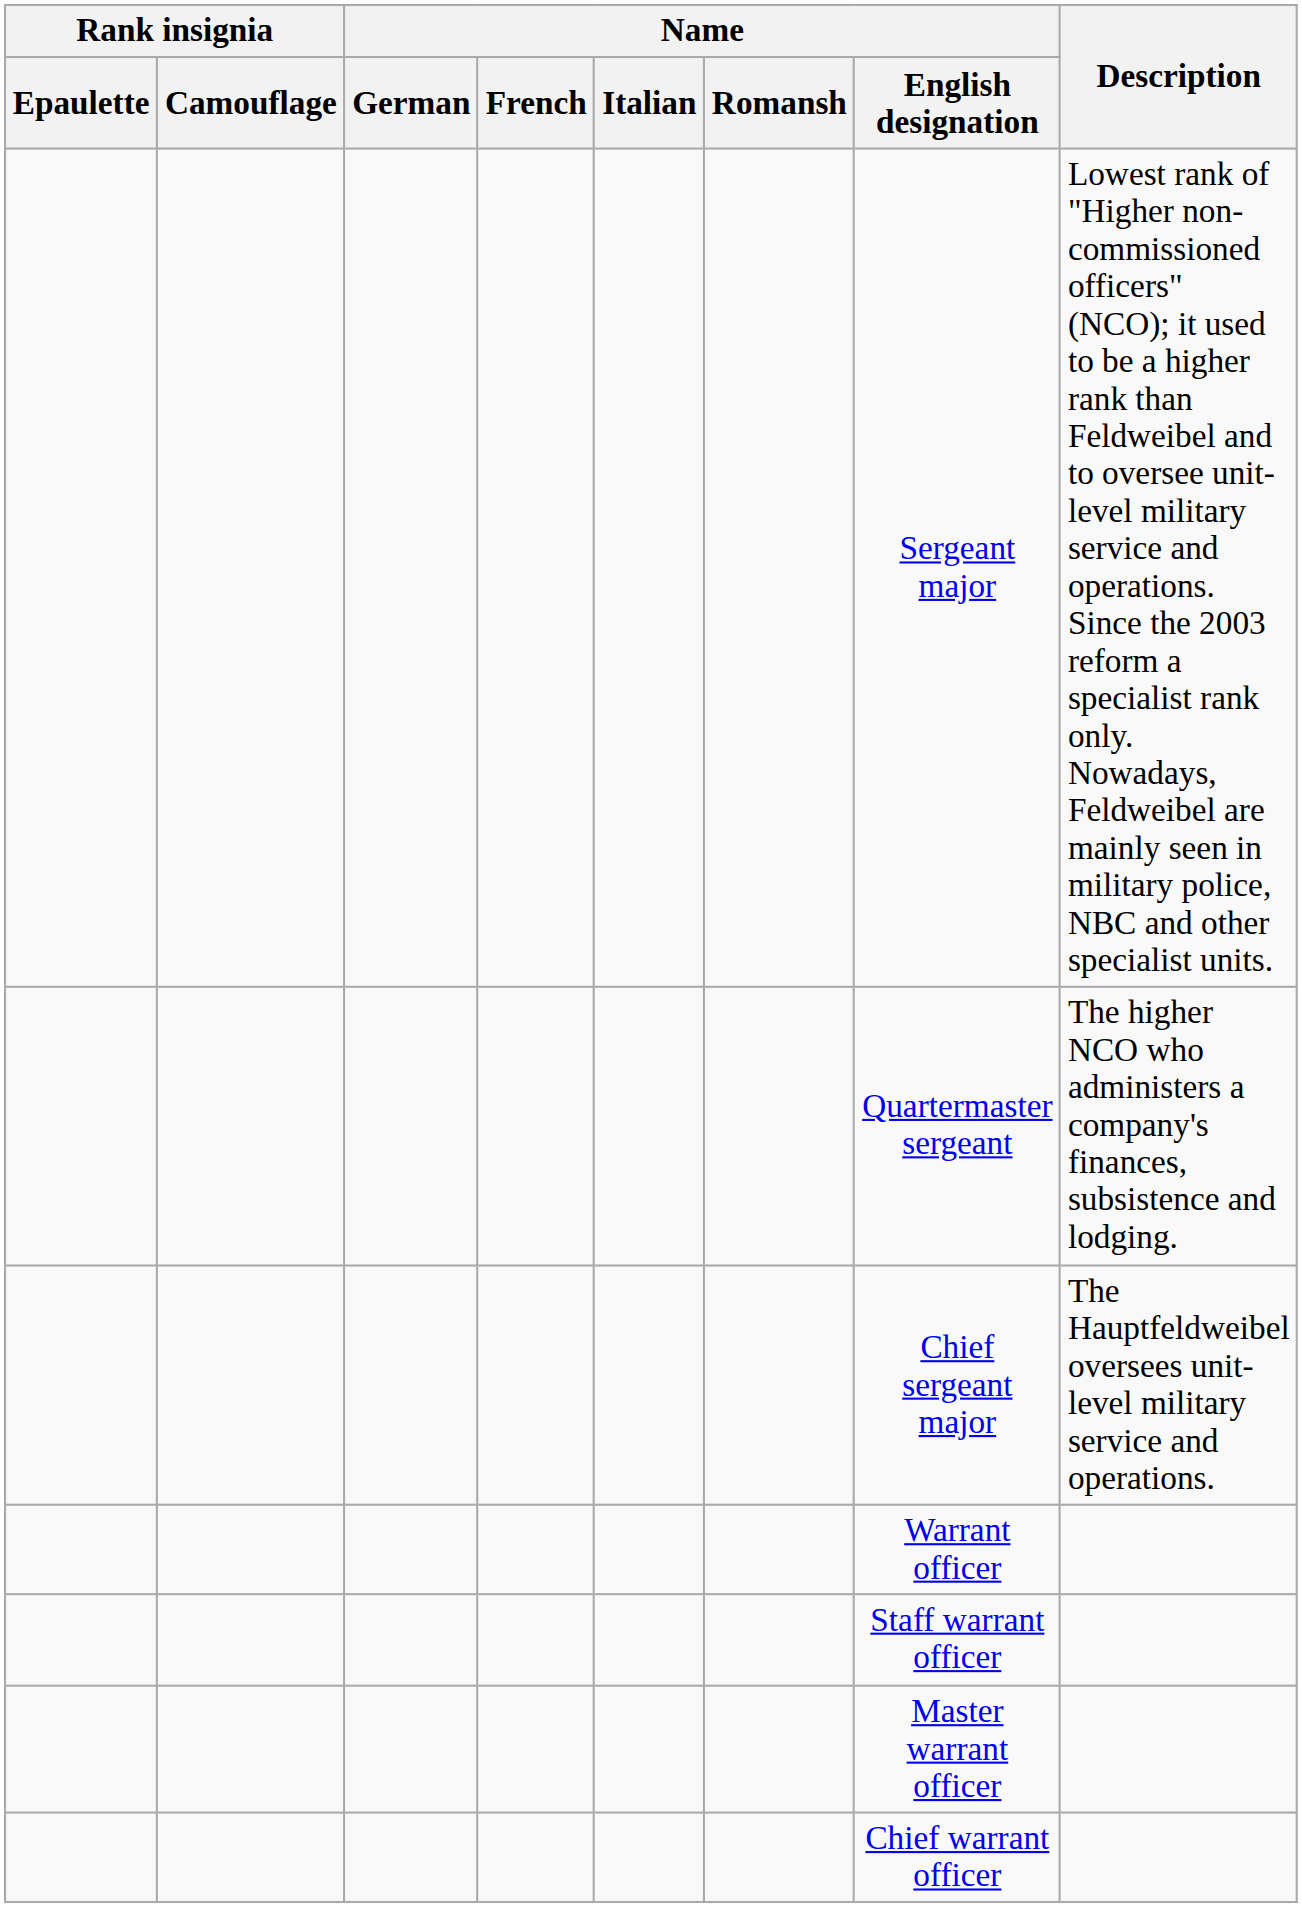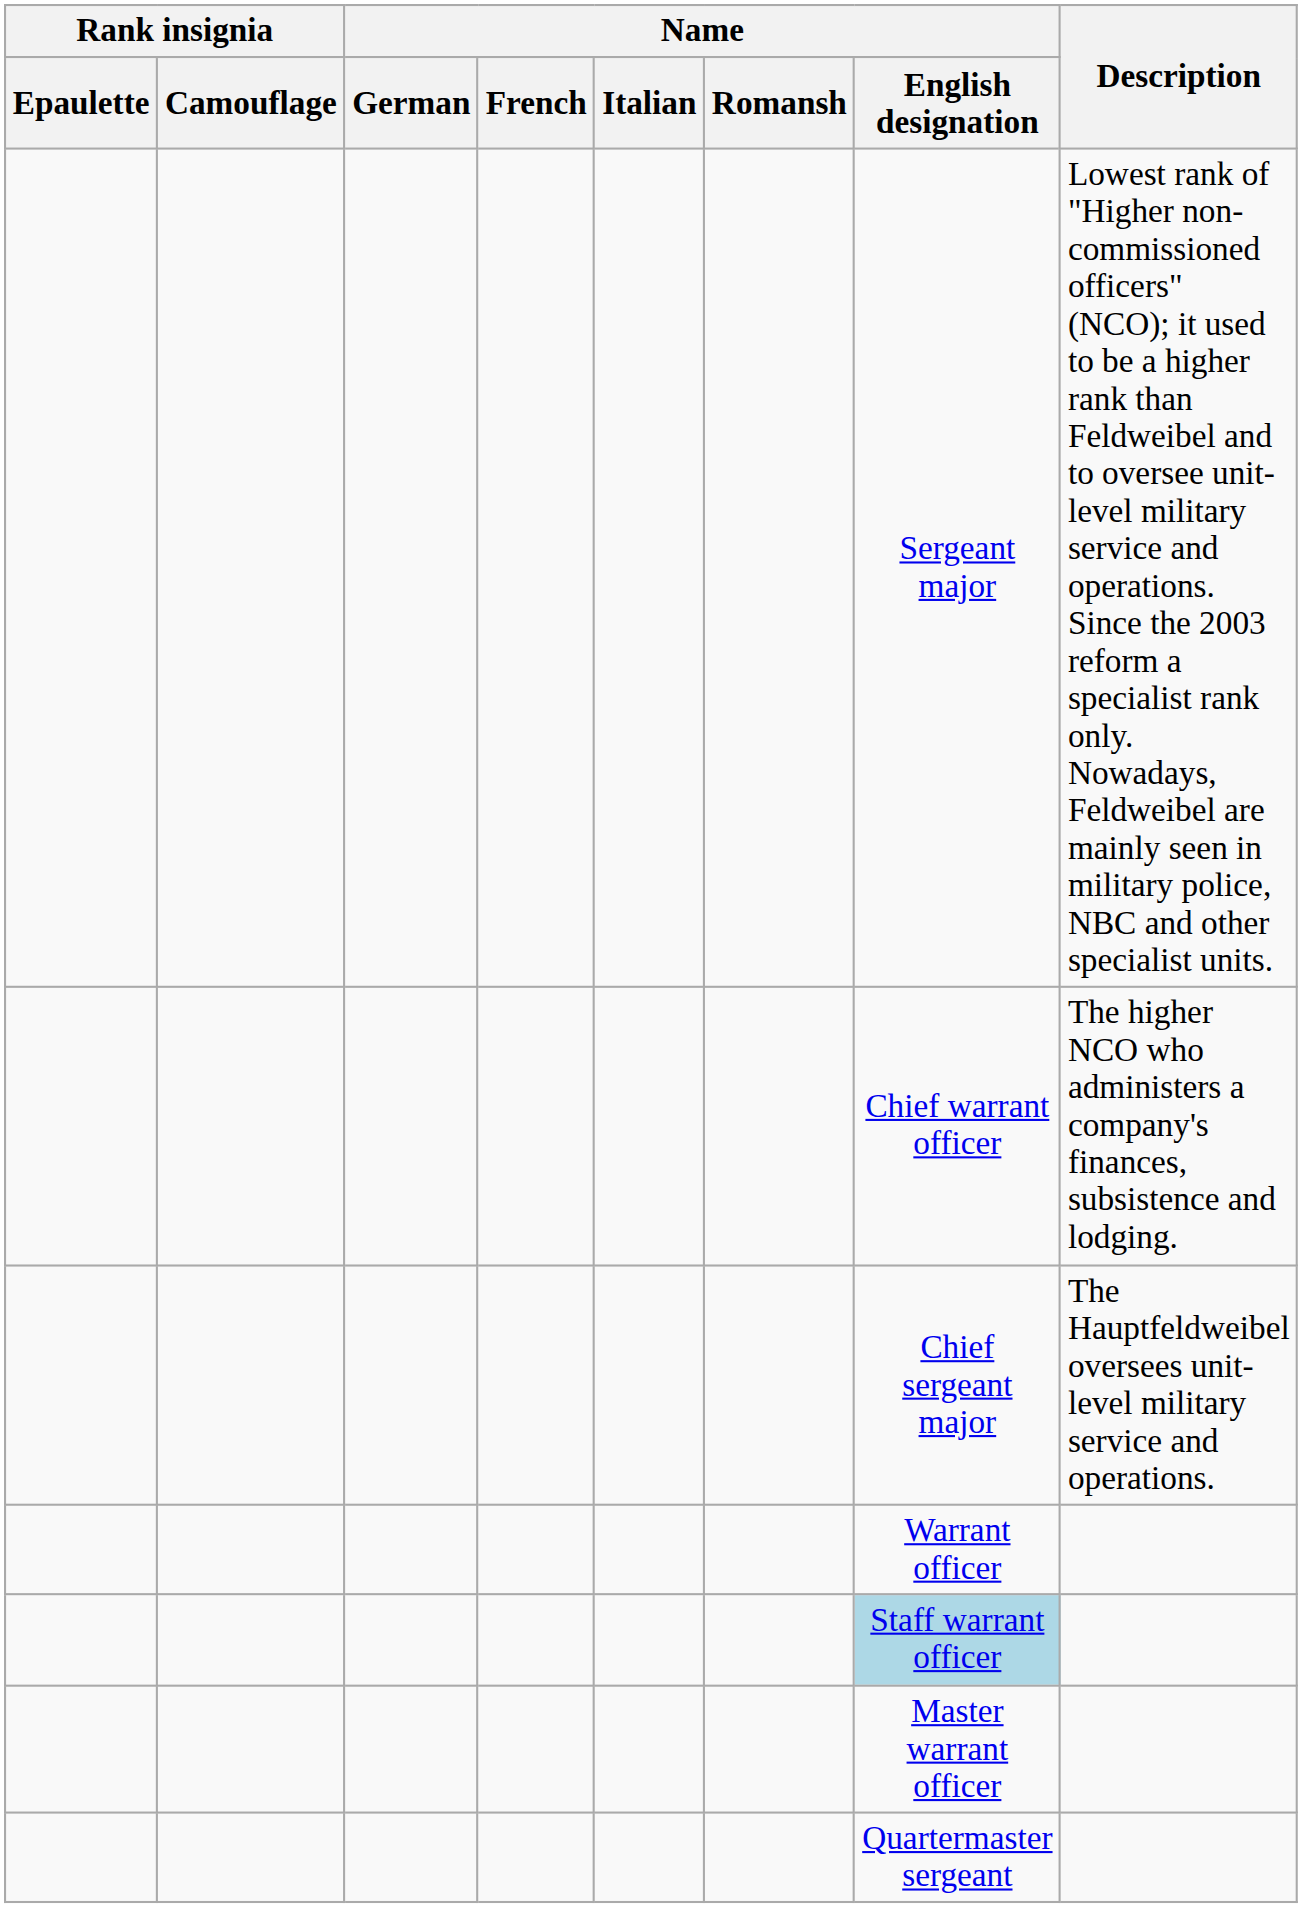(957, 1125) Quartermaster sergeant -> (957, 1125) Chief warrant officer
(957, 1639) no background -> (957, 1639) lightblue background
(957, 1857) Chief warrant officer -> (957, 1857) Quartermaster sergeant
